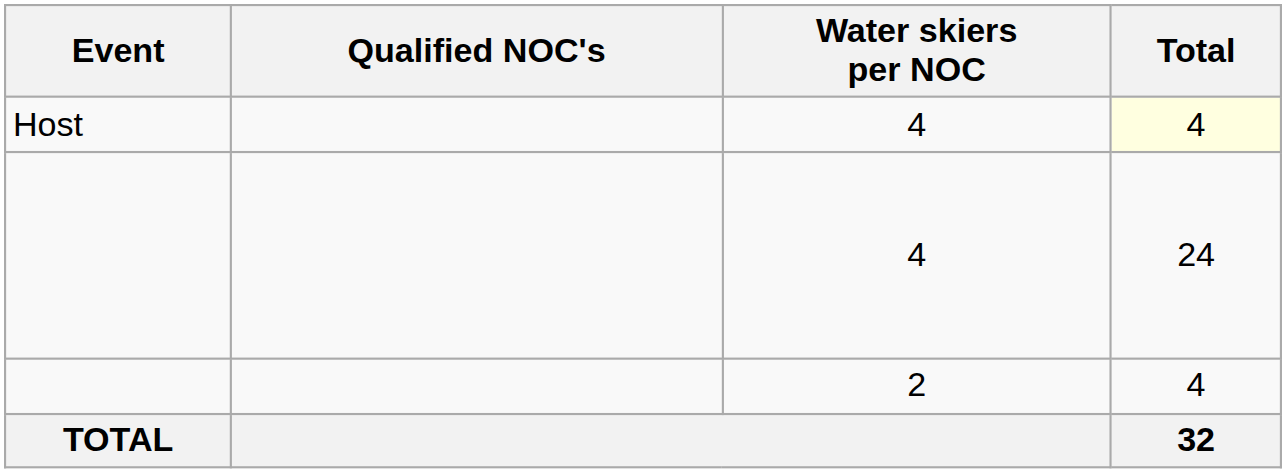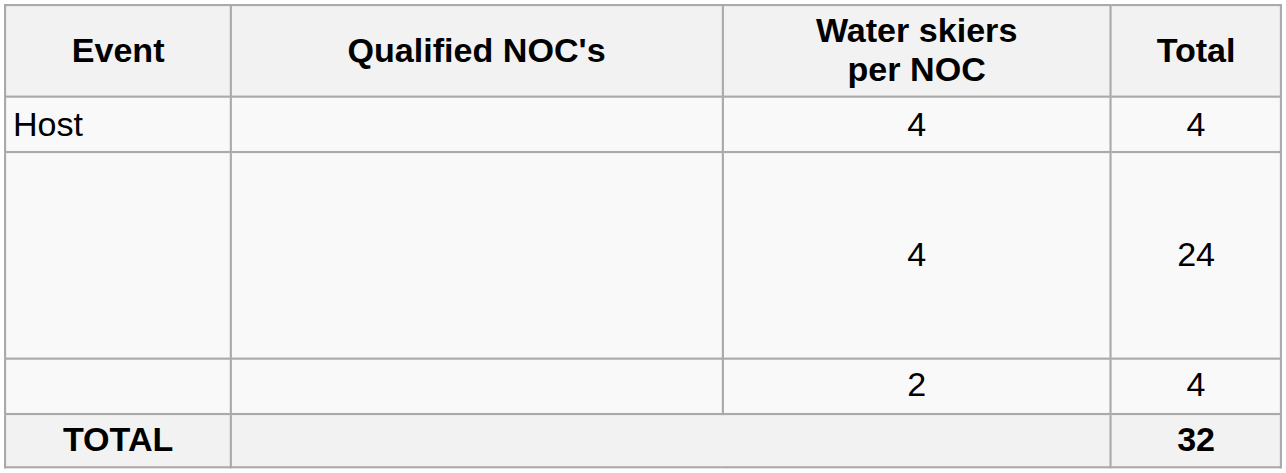(1196, 123) lightyellow background -> (1196, 123) no background
